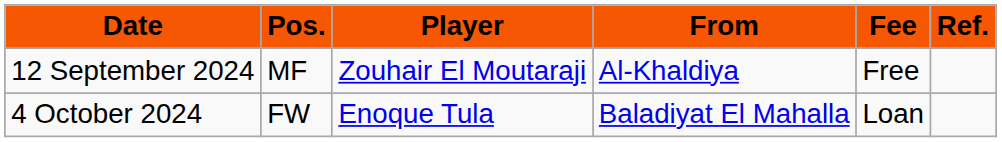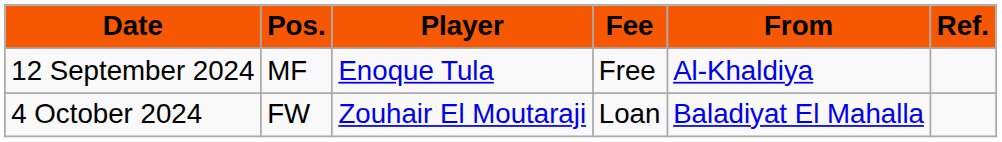columns swapped: (724, 26) <-> (893, 26)
(462, 70) Zouhair El Moutaraji -> (416, 70) Enoque Tula
(416, 114) Enoque Tula -> (462, 114) Zouhair El Moutaraji
